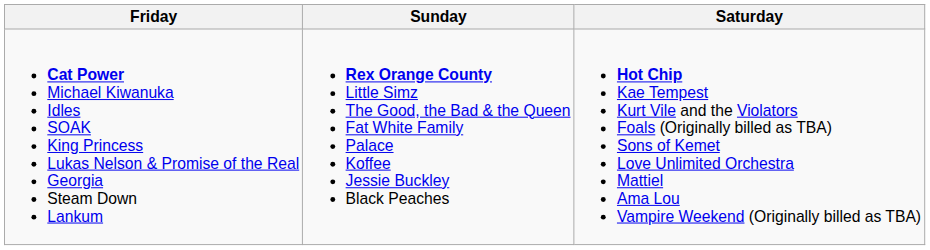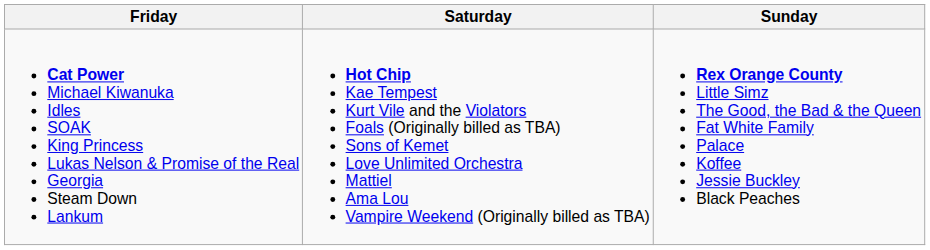columns swapped: (749, 16) <-> (438, 16)
